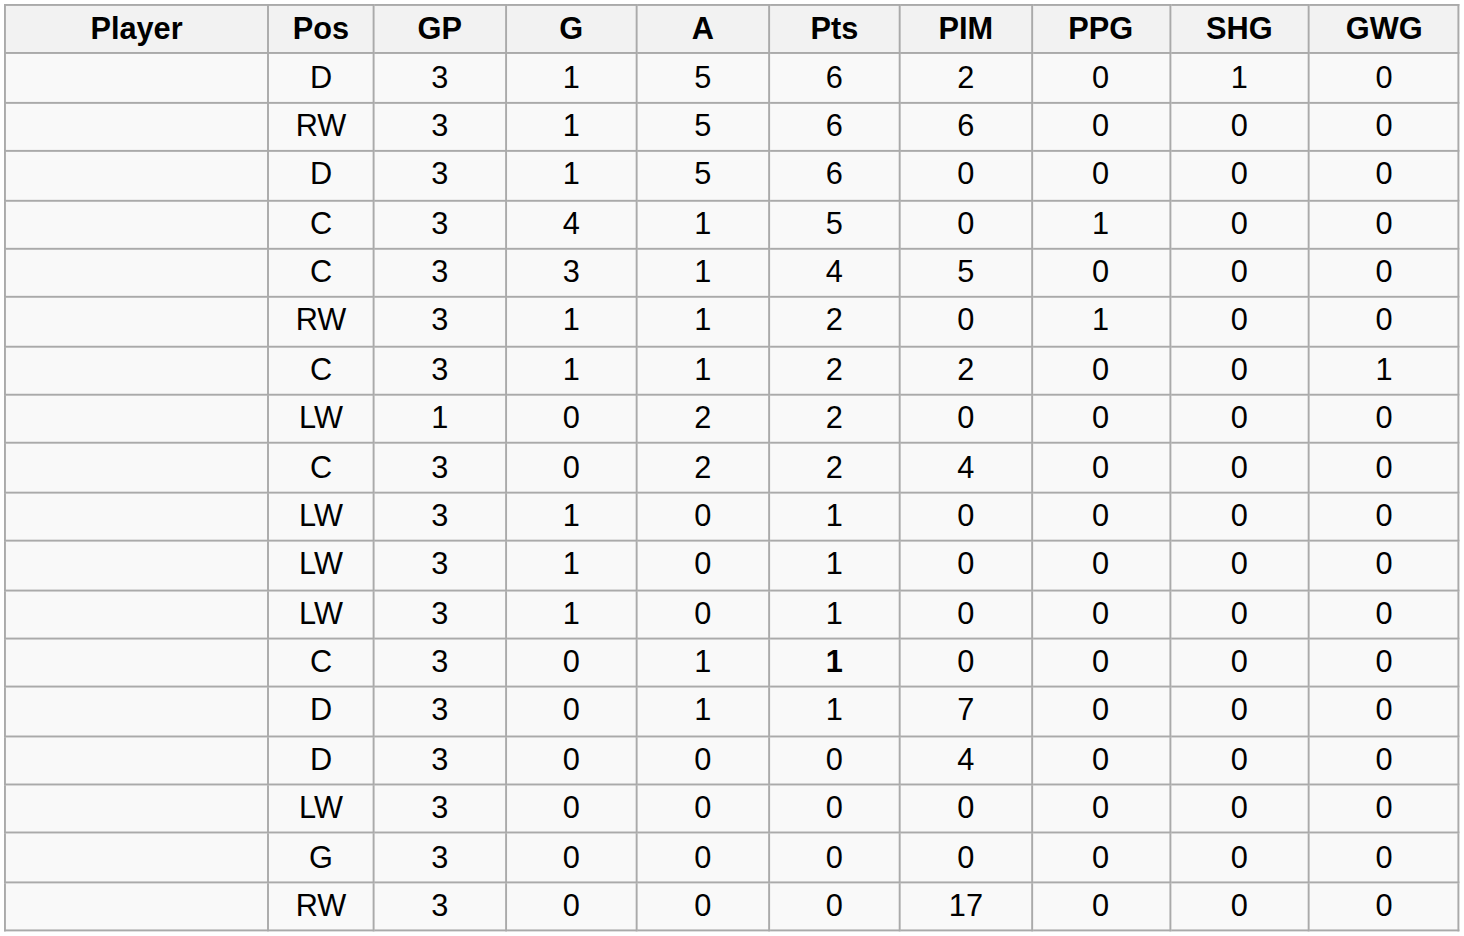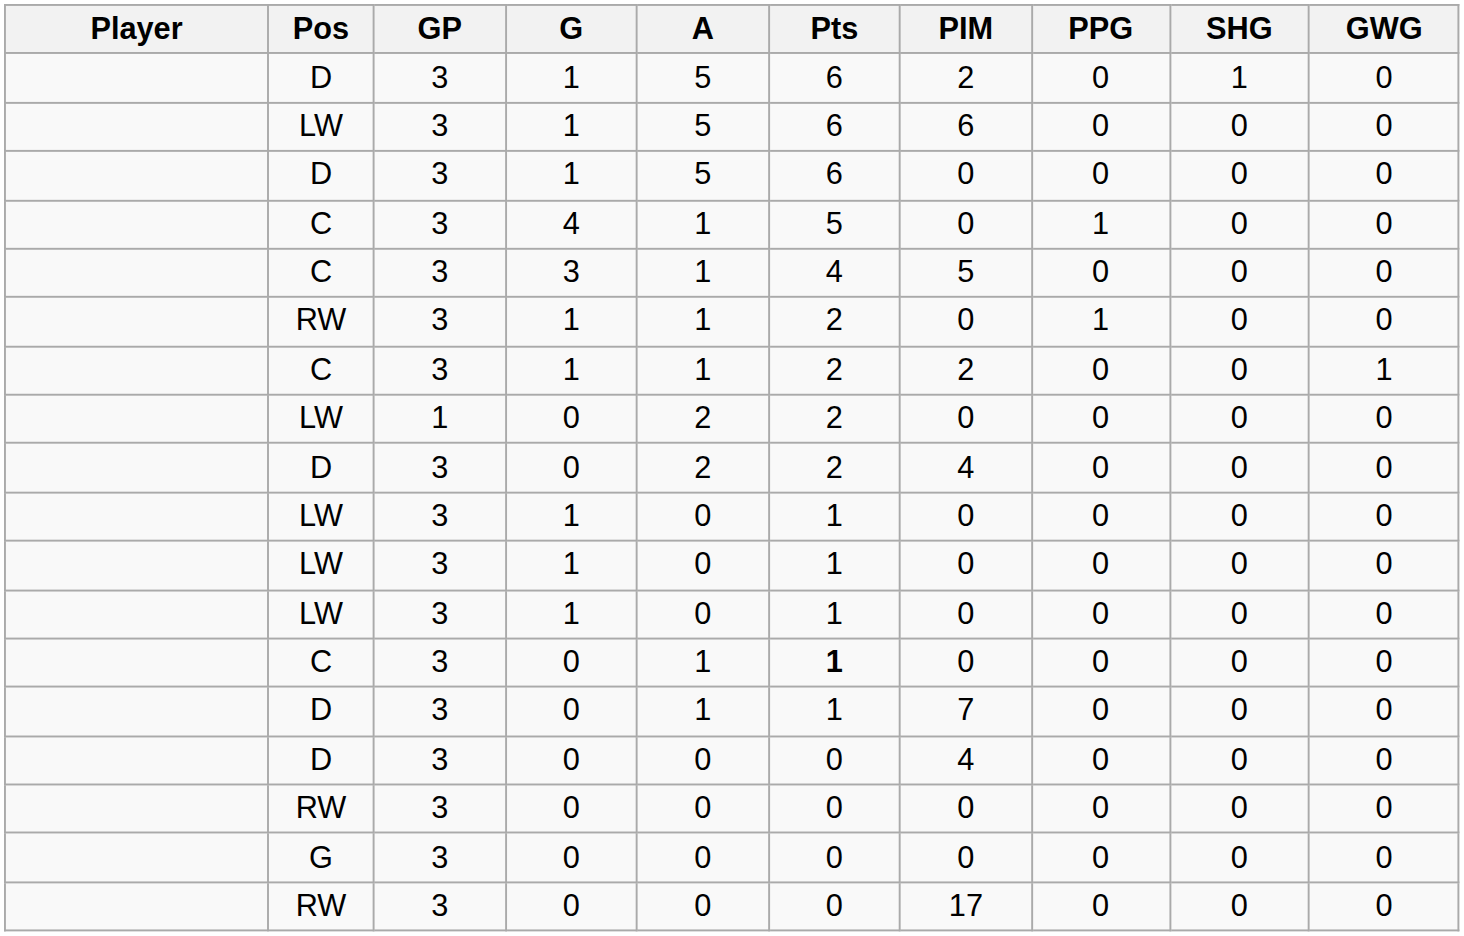(321, 126) RW -> (321, 126) LW
(321, 467) C -> (321, 467) D
(321, 808) LW -> (321, 808) RW
